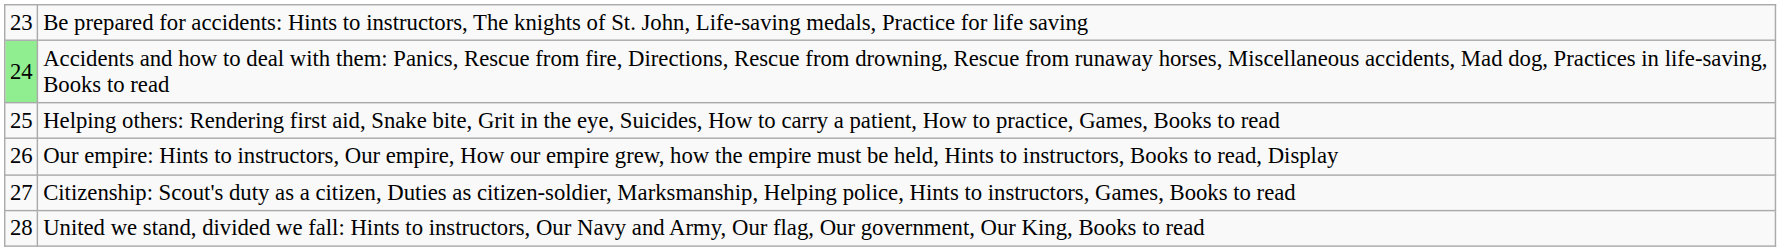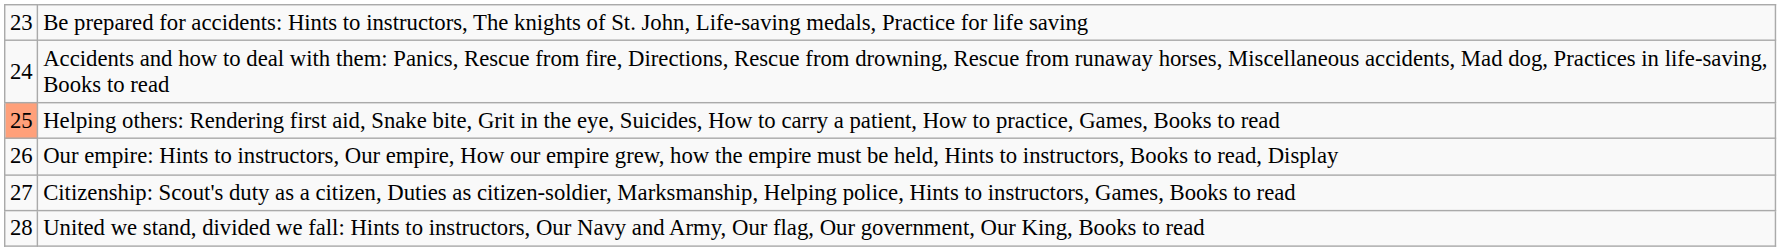(21, 71) lightgreen background -> (21, 71) no background
(21, 120) no background -> (21, 120) lightsalmon background
